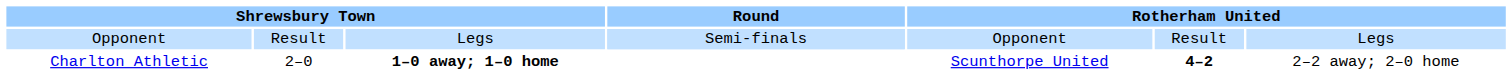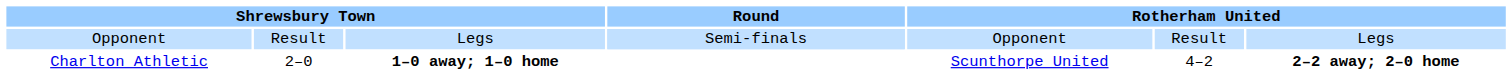(1199, 62) bold -> (1199, 62) normal
(1376, 62) normal -> (1376, 62) bold
